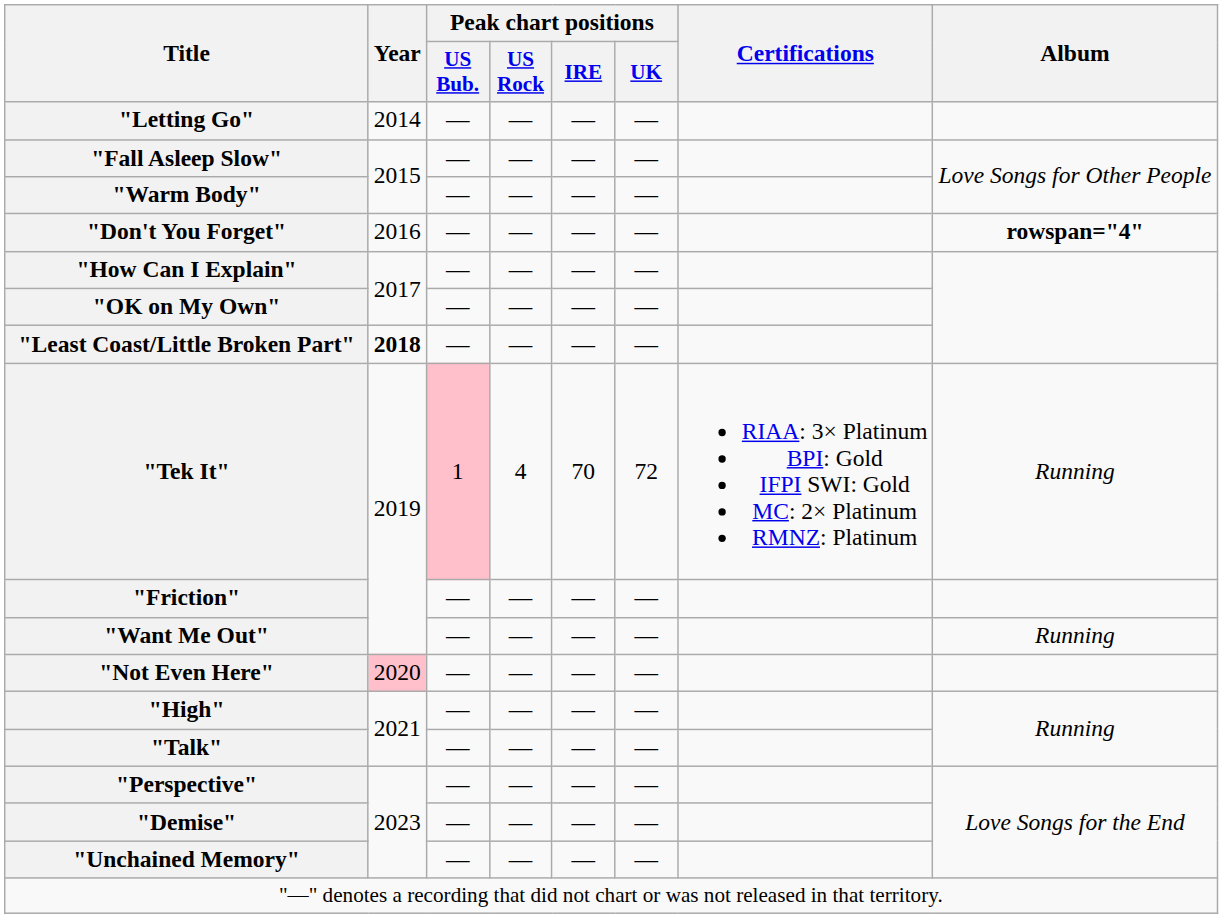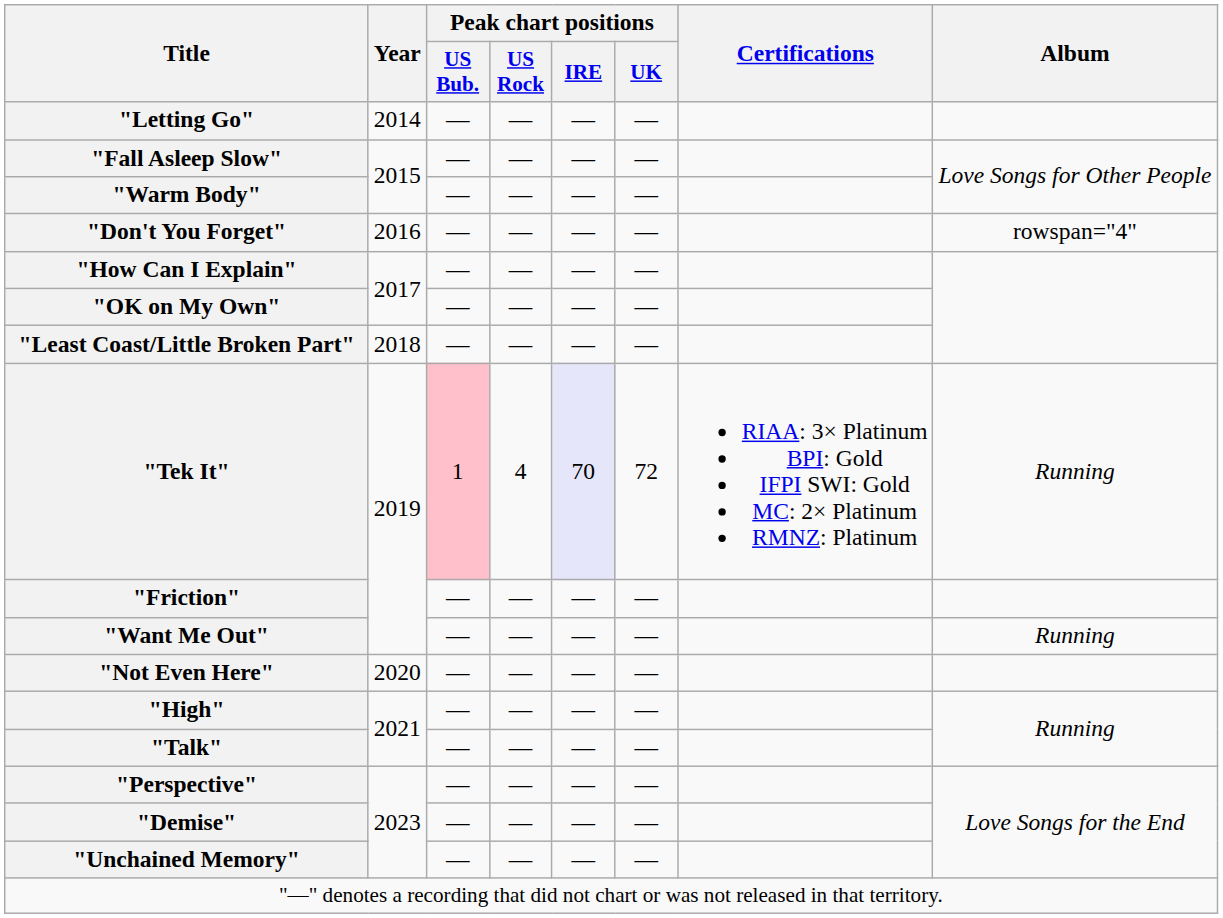(1075, 232) bold -> (1075, 232) normal
(397, 344) bold -> (397, 344) normal
(583, 471) no background -> (583, 471) lavender background
(397, 672) pink background -> (397, 672) no background
